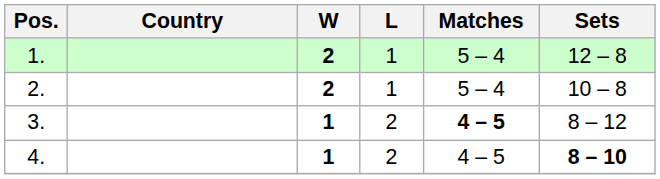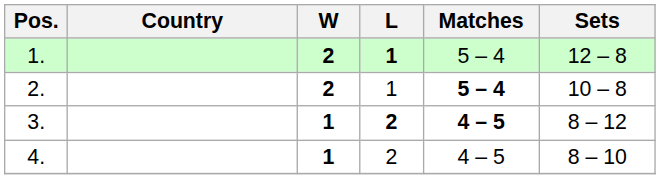(391, 55) normal -> (391, 55) bold
(481, 88) normal -> (481, 88) bold
(391, 122) normal -> (391, 122) bold
(597, 156) bold -> (597, 156) normal
